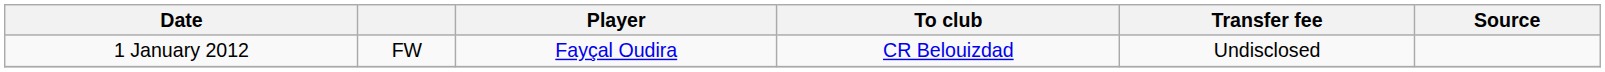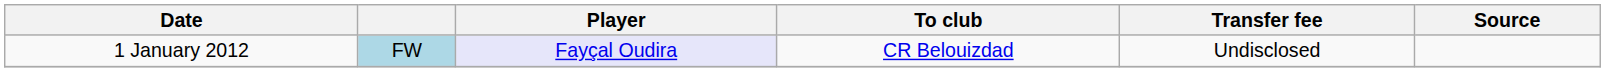(407, 51) no background -> (407, 51) lightblue background
(616, 51) no background -> (616, 51) lavender background
